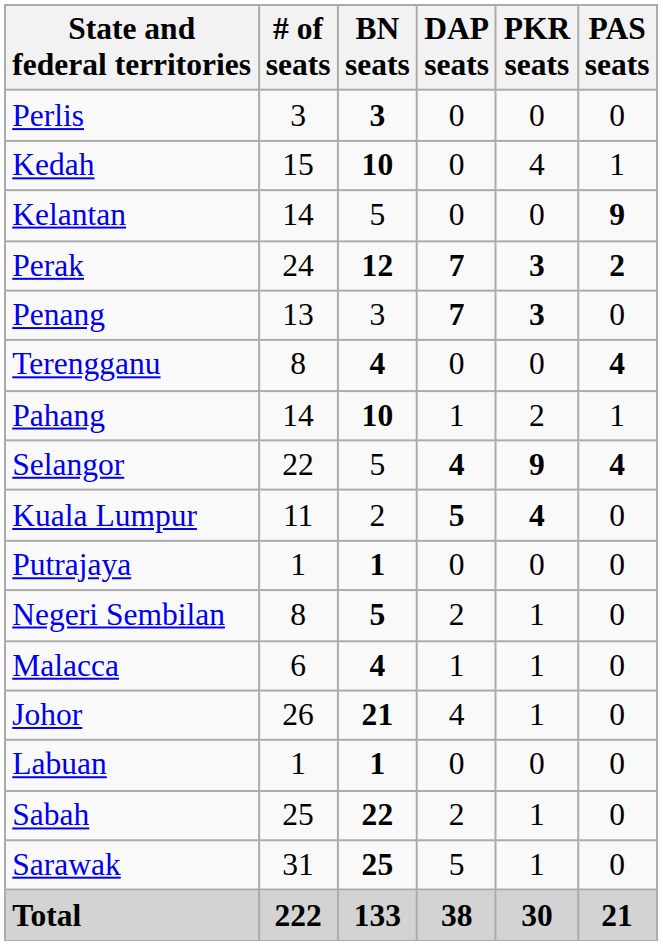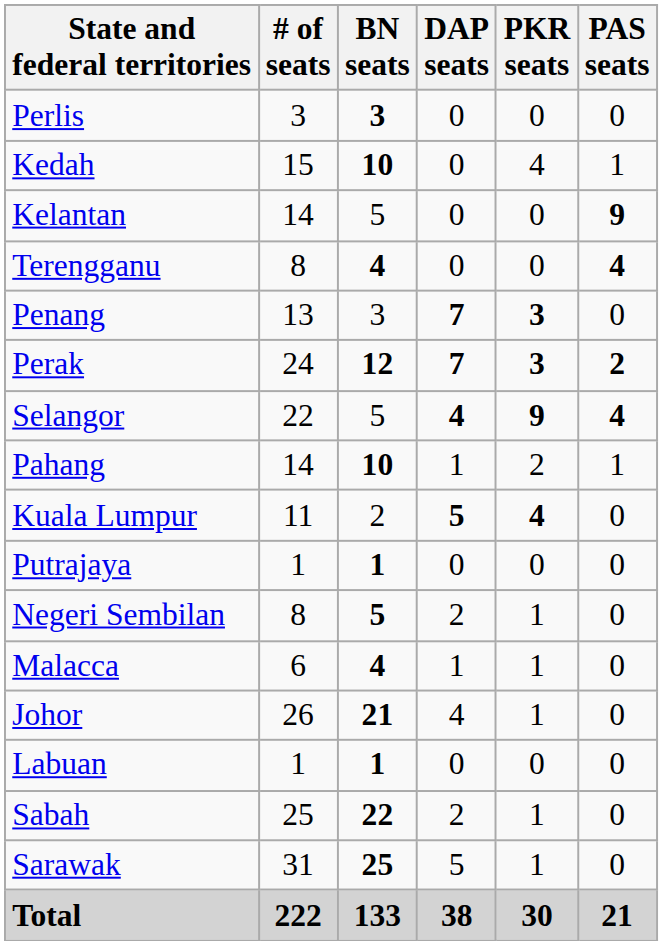rows swapped: (86, 364) <-> (48, 264)
rows swapped: (59, 414) <-> (68, 464)
